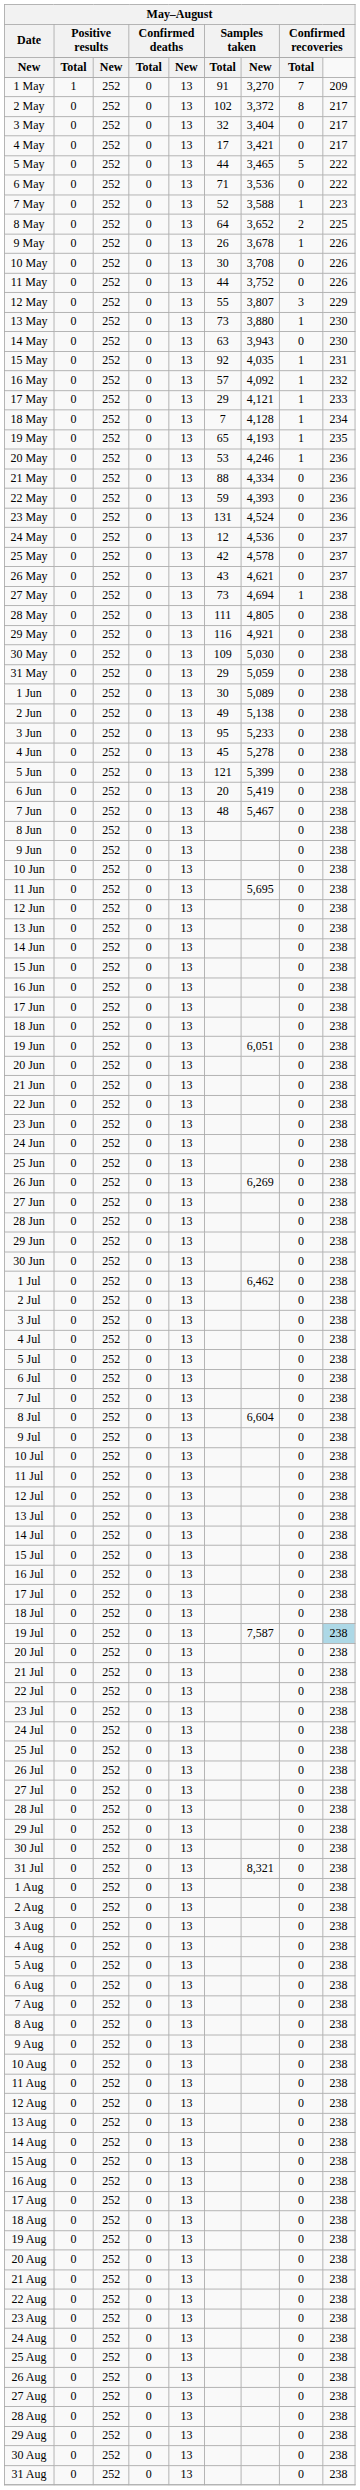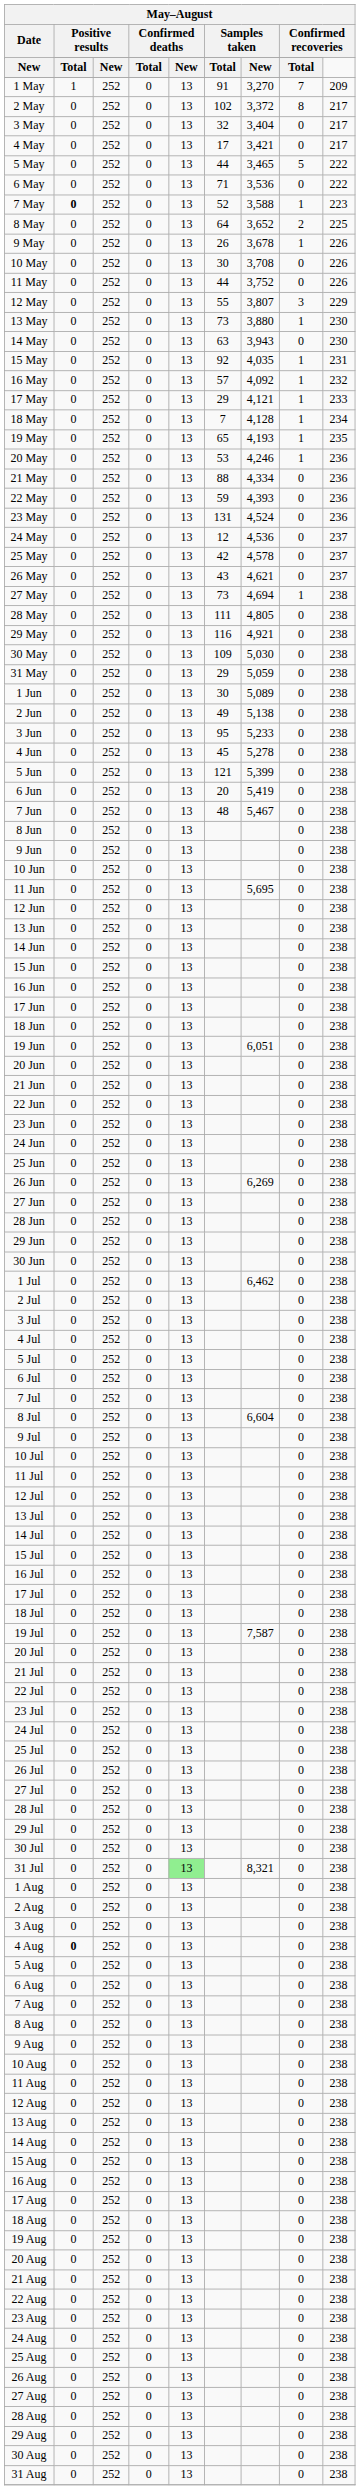(74, 204) normal -> (74, 204) bold
(339, 1633) lightblue background -> (339, 1633) no background
(186, 1868) no background -> (186, 1868) lightgreen background
(74, 1946) normal -> (74, 1946) bold
